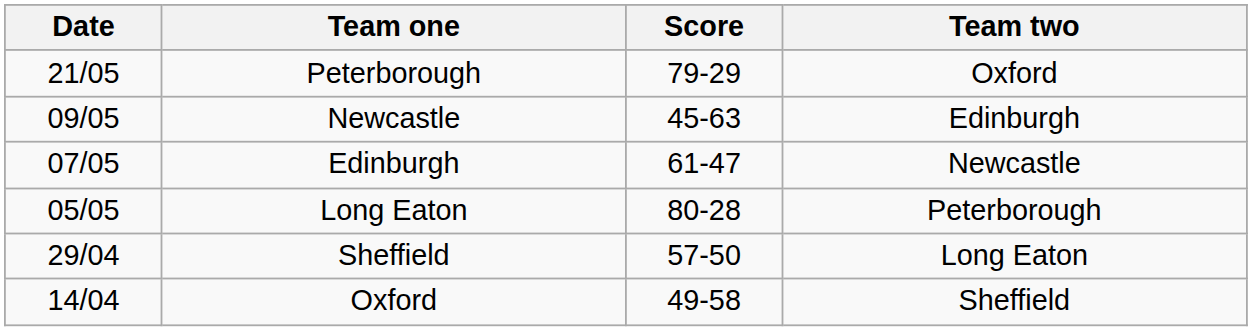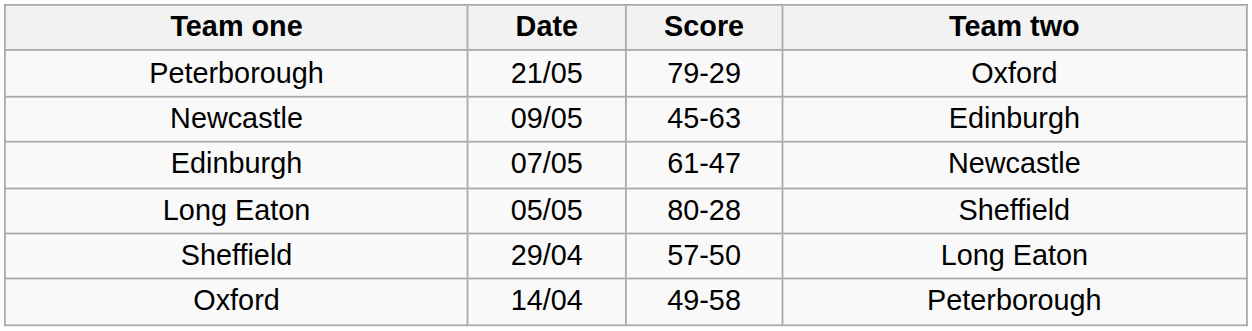columns swapped: (84, 27) <-> (394, 27)
(1014, 210) Peterborough -> (1014, 210) Sheffield
(1014, 301) Sheffield -> (1014, 301) Peterborough
